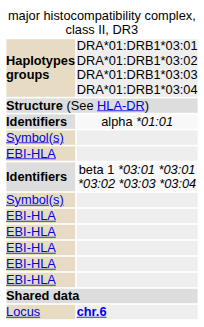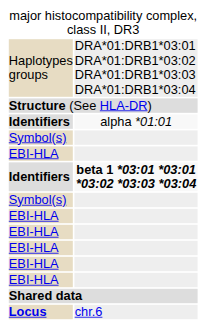(41, 68) bold -> (41, 68) normal
(137, 177) normal -> (136, 177) bold
(23, 312) normal -> (28, 312) bold
(92, 312) bold -> (89, 312) normal
